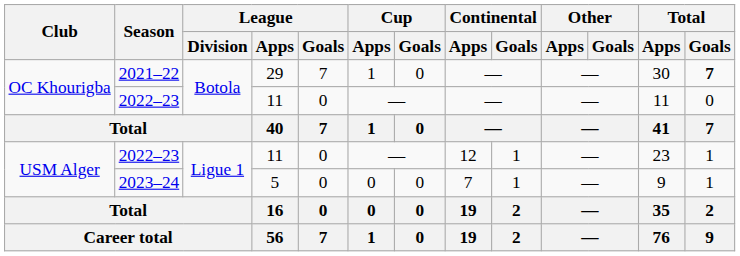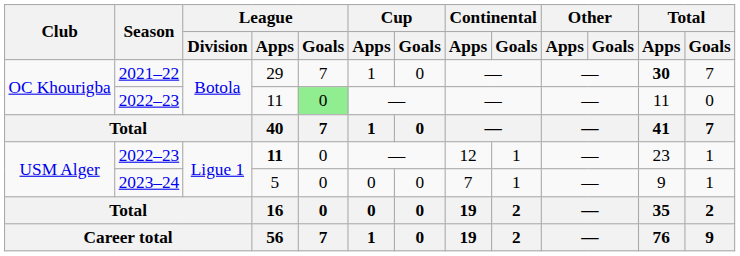(661, 73) normal -> (661, 73) bold
(710, 73) bold -> (710, 73) normal
(323, 100) no background -> (323, 100) lightgreen background
(275, 155) normal -> (275, 155) bold
